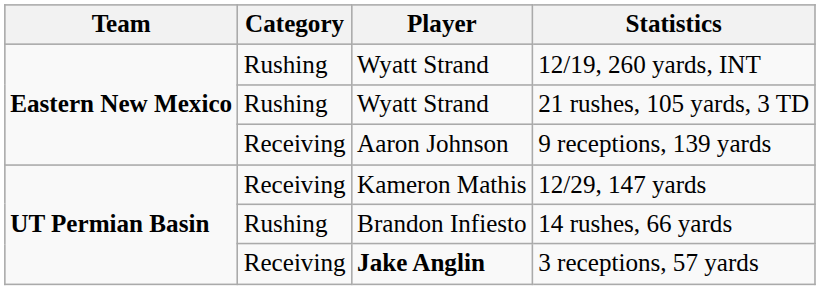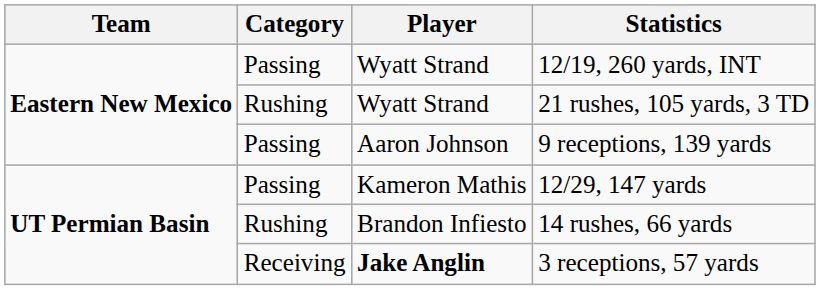(286, 64) Rushing -> (282, 64) Passing
(295, 144) Receiving -> (282, 144) Passing
(295, 183) Receiving -> (282, 183) Passing
